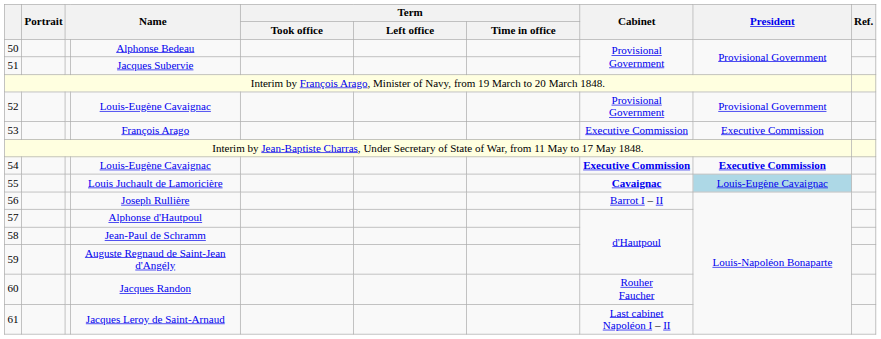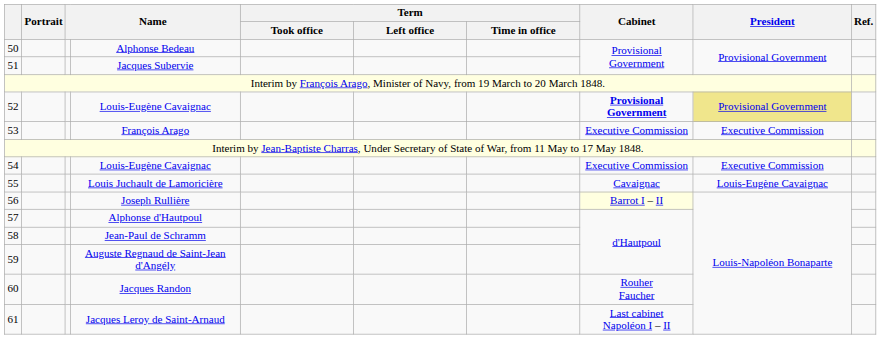(637, 107) normal -> (637, 107) bold
(772, 107) no background -> (772, 107) khaki background
(637, 165) bold -> (637, 165) normal
(772, 165) bold -> (772, 165) normal
(637, 183) bold -> (637, 183) normal
(772, 183) lightblue background -> (772, 183) no background
(637, 200) no background -> (637, 200) lightyellow background
